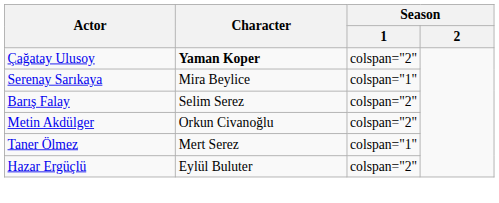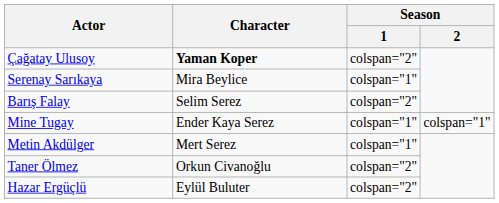+ row: (41, 123)
(226, 123) Orkun Civanoğlu -> (206, 144) Mert Serez
(384, 123) colspan="2" -> (384, 144) colspan="1"
(209, 144) Mert Serez -> (223, 166) Orkun Civanoğlu
(384, 144) colspan="1" -> (384, 166) colspan="2"
